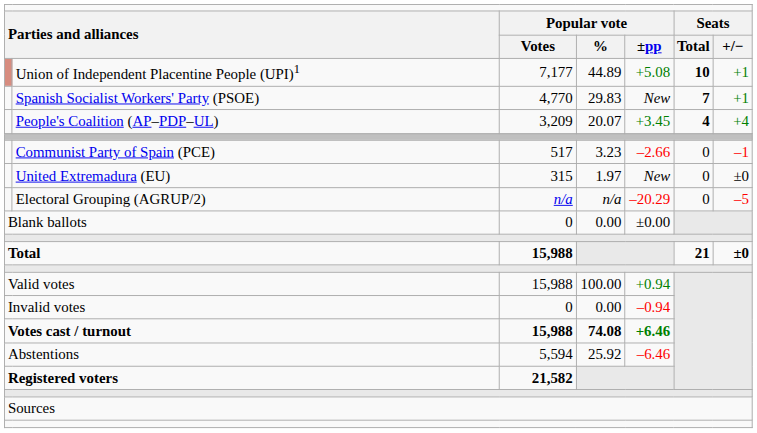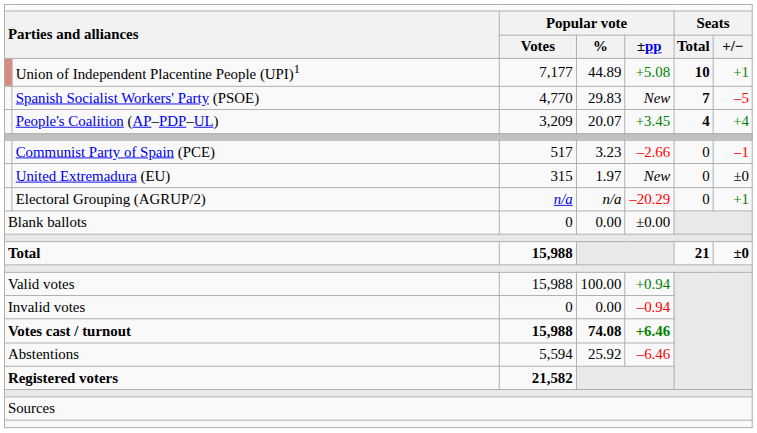(741, 97) +1 -> (742, 97) –5
(742, 199) –5 -> (741, 199) +1
